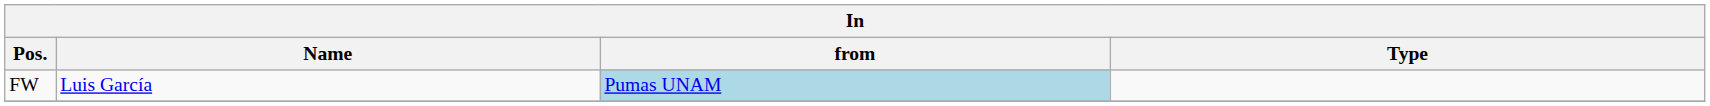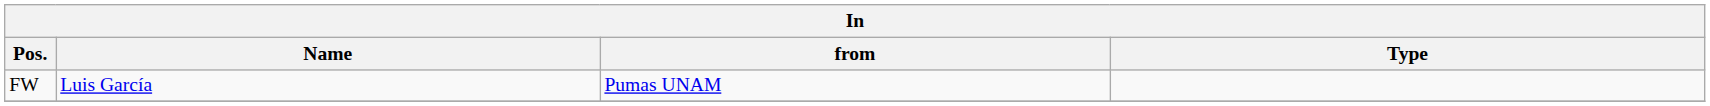(663, 85) lightblue background -> (663, 85) no background
